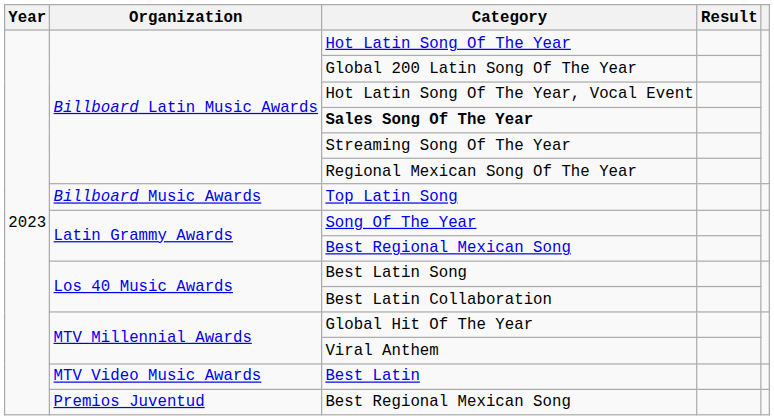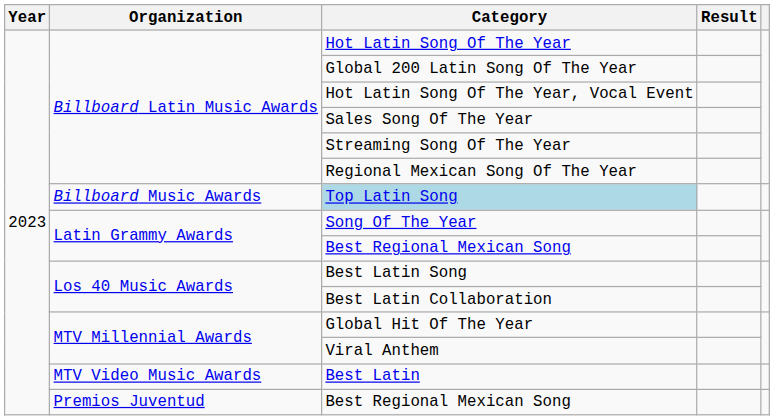(429, 120) bold -> (429, 120) normal
(392, 197) no background -> (392, 197) lightblue background
